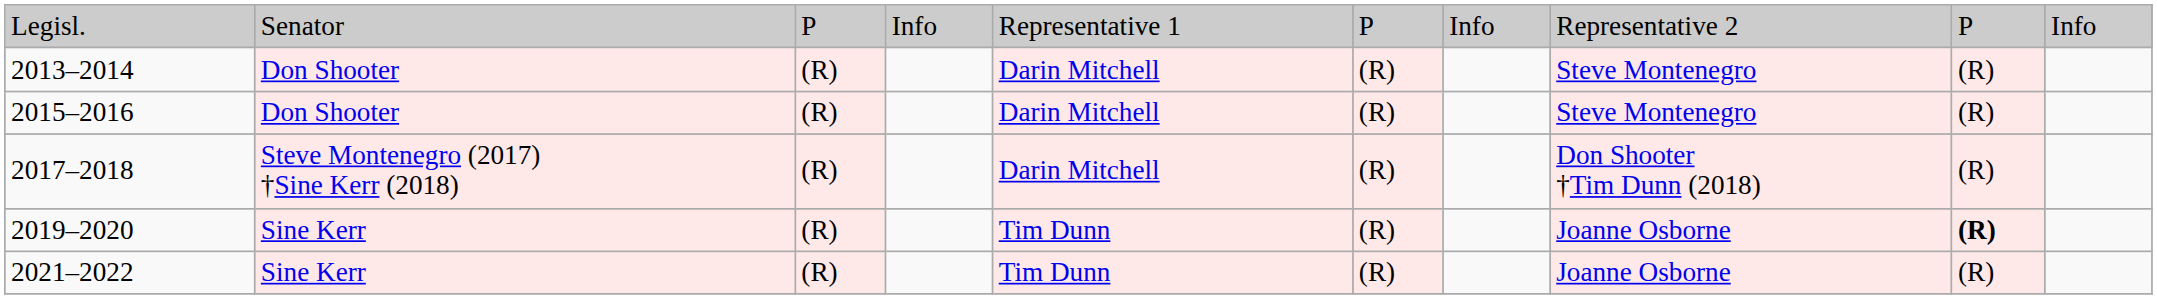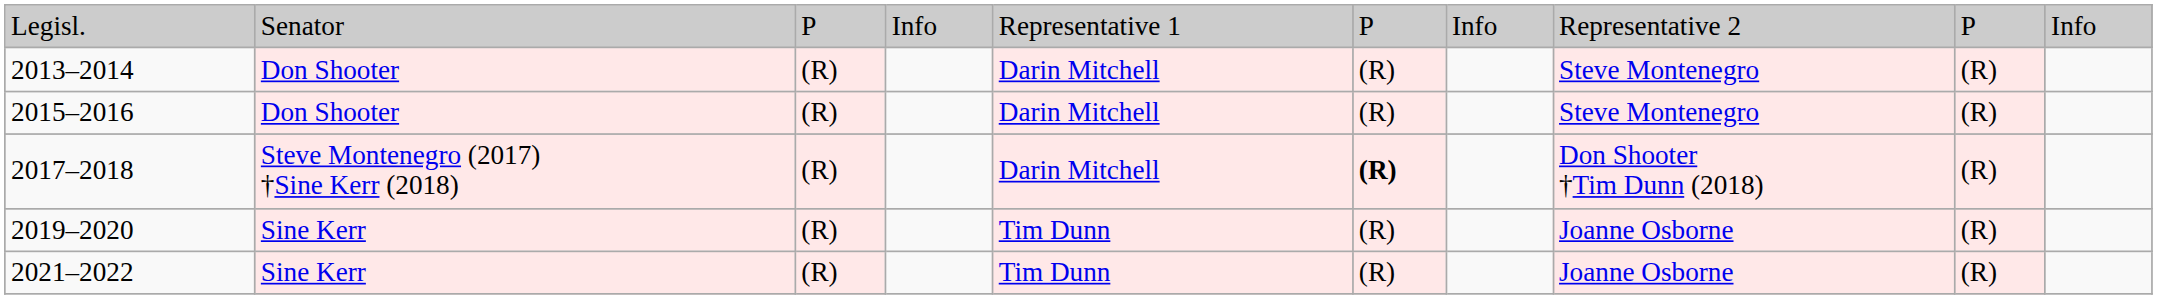(1377, 170) normal -> (1378, 170) bold
(1977, 229) bold -> (1979, 229) normal
